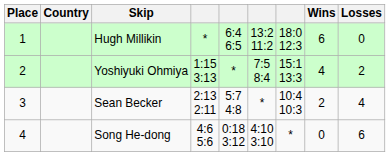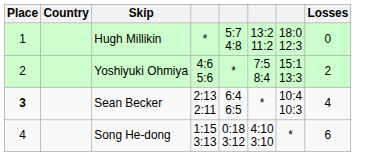- column: (322, 13)
(233, 39) 6:4 6:5 -> (233, 39) 5:7 4:8
(205, 71) 1:15 3:13 -> (205, 71) 4:6 5:6
(23, 103) normal -> (23, 103) bold
(233, 103) 5:7 4:8 -> (233, 103) 6:4 6:5
(205, 135) 4:6 5:6 -> (205, 135) 1:15 3:13
